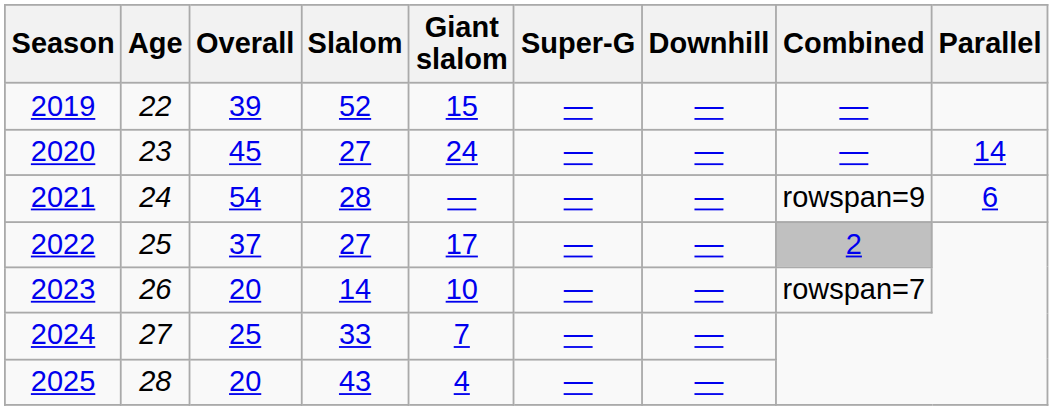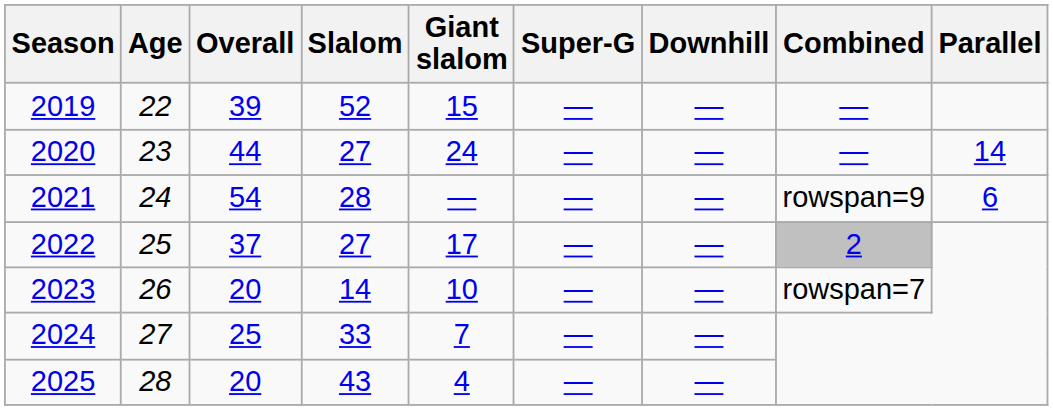(245, 151) 45 -> (245, 151) 44
